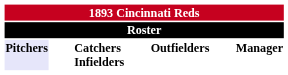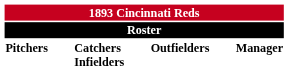(27, 47) lavender background -> (27, 47) no background
